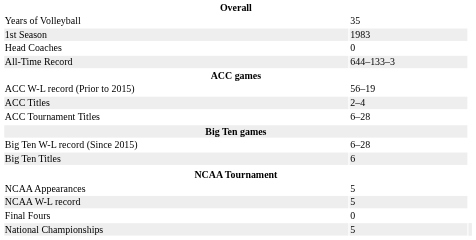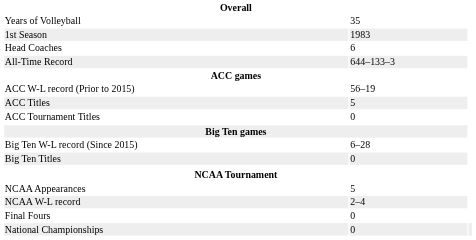(353, 48) 0 -> (353, 48) 6
(358, 103) 2–4 -> (353, 103) 5
(360, 116) 6–28 -> (353, 116) 0
(353, 158) 6 -> (353, 158) 0
(353, 202) 5 -> (358, 202) 2–4
(353, 229) 5 -> (353, 229) 0
